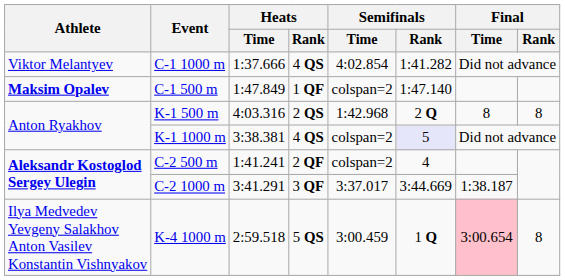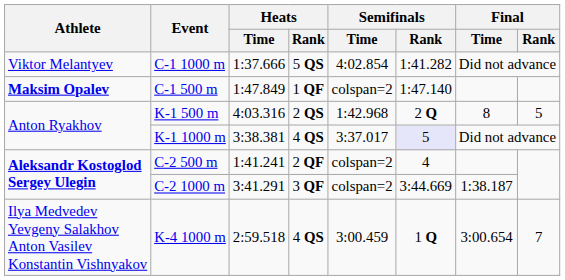(308, 64) 4 QS -> (308, 64) 5 QS
(539, 113) 8 -> (539, 113) 5
(362, 138) colspan=2 -> (362, 138) 3:37.017
(362, 187) 3:37.017 -> (362, 187) colspan=2
(308, 237) 5 QS -> (308, 237) 4 QS
(487, 237) pink background -> (487, 237) no background
(539, 237) 8 -> (539, 237) 7
